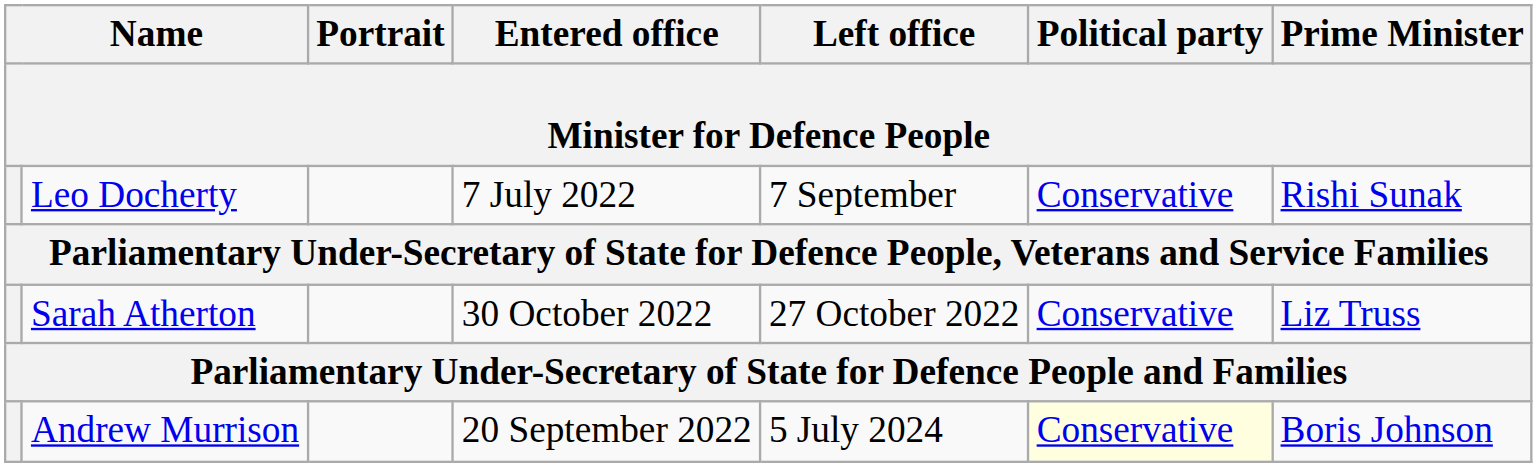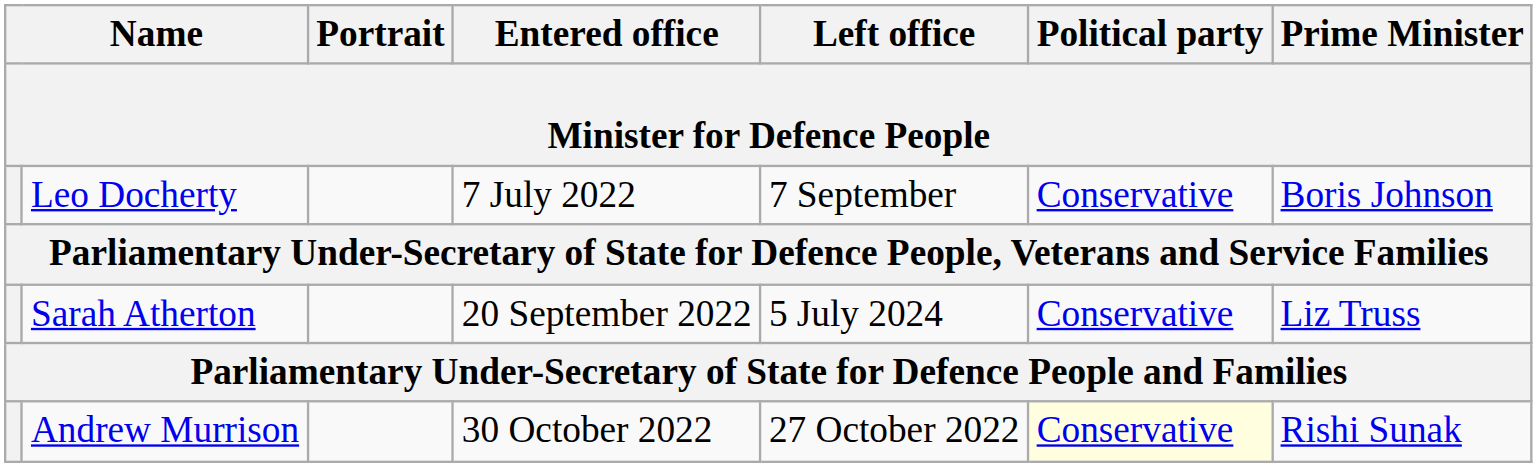(1371, 194) Rishi Sunak -> (1387, 194) Boris Johnson
(587, 312) 30 October 2022 -> (607, 312) 20 September 2022
(894, 312) 27 October 2022 -> (856, 312) 5 July 2024
(607, 430) 20 September 2022 -> (587, 430) 30 October 2022
(856, 430) 5 July 2024 -> (894, 430) 27 October 2022
(1387, 430) Boris Johnson -> (1371, 430) Rishi Sunak
